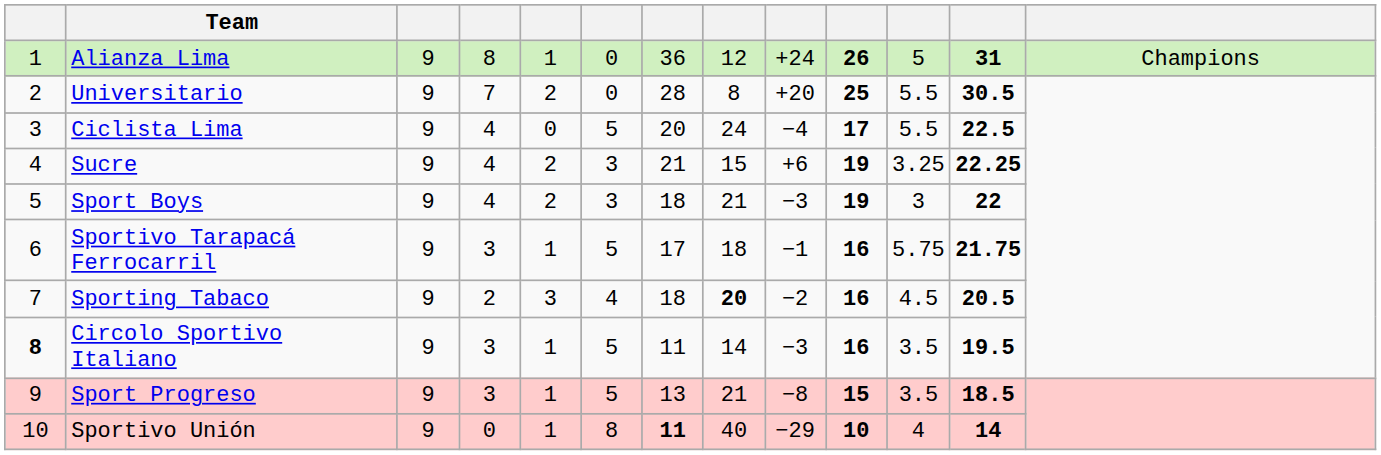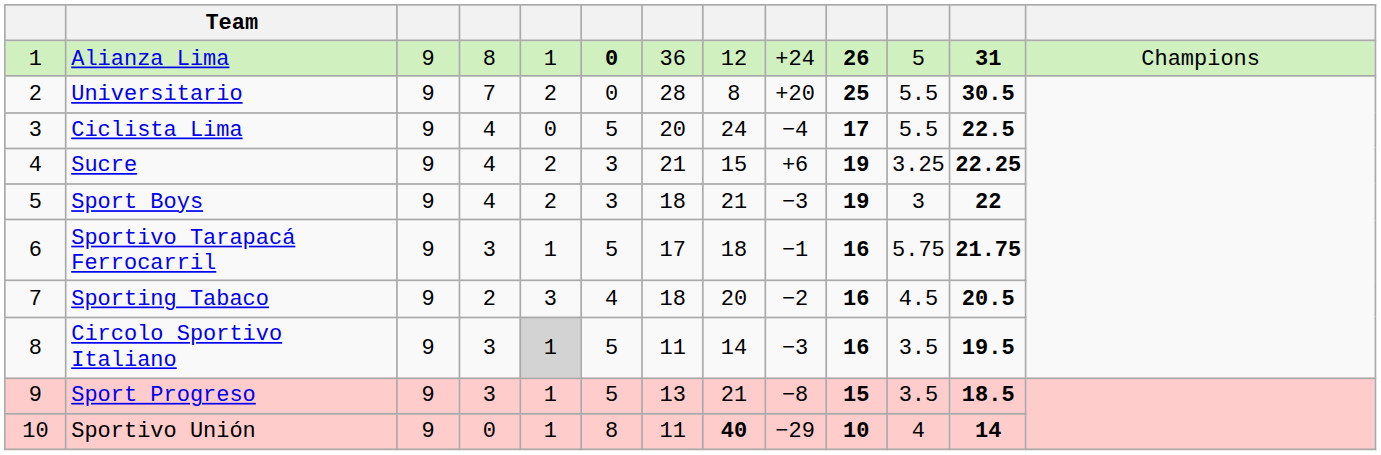(612, 59) normal -> (612, 59) bold
(734, 299) bold -> (734, 299) normal
(35, 347) bold -> (35, 347) normal
(550, 347) no background -> (550, 347) lightgrey background
(673, 432) bold -> (673, 432) normal
(734, 432) normal -> (734, 432) bold
